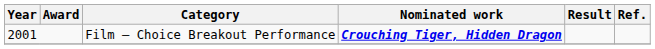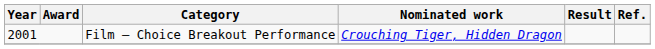(452, 34) bold -> (452, 34) normal
